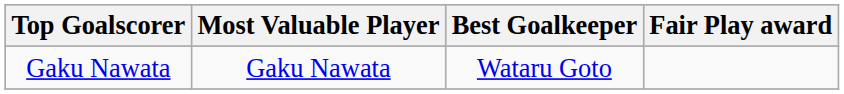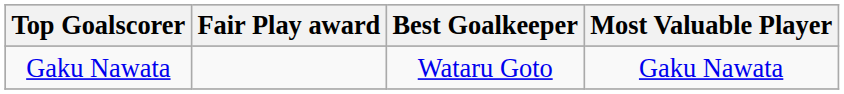columns swapped: (318, 25) <-> (741, 25)
